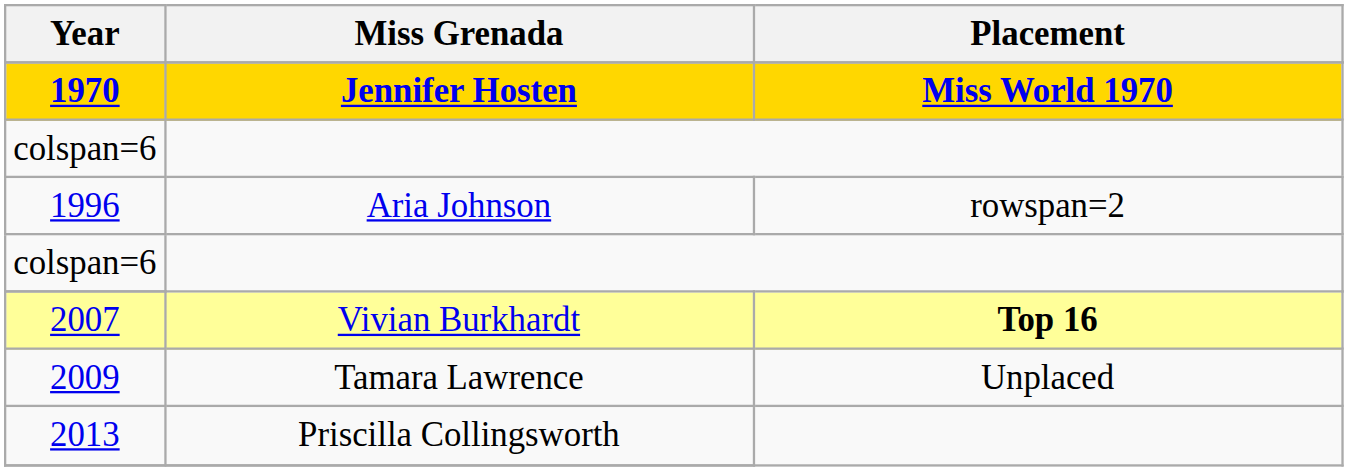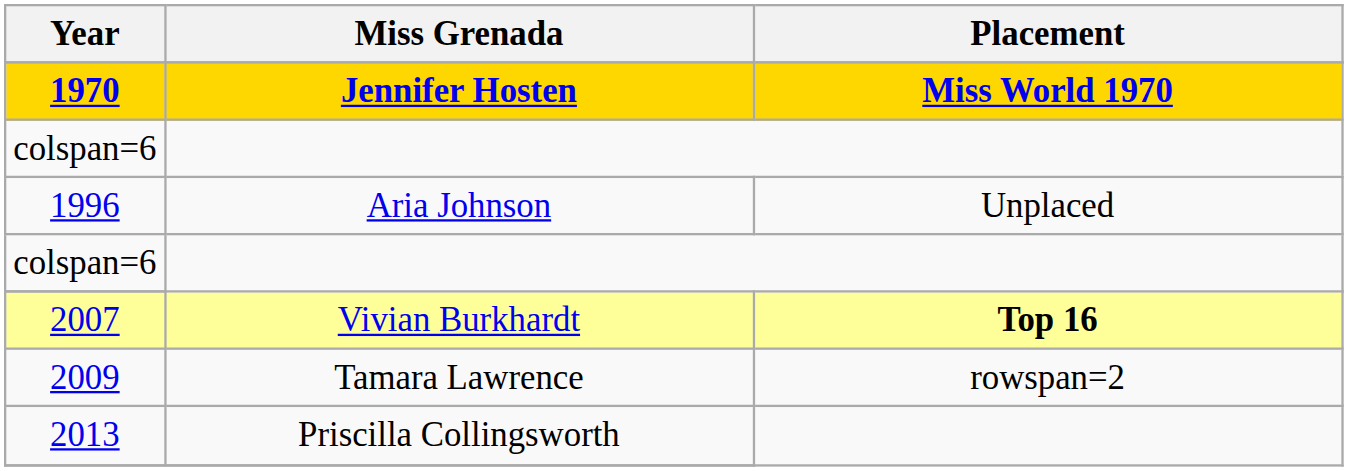(1048, 205) rowspan=2 -> (1048, 205) Unplaced
(1048, 377) Unplaced -> (1048, 377) rowspan=2
